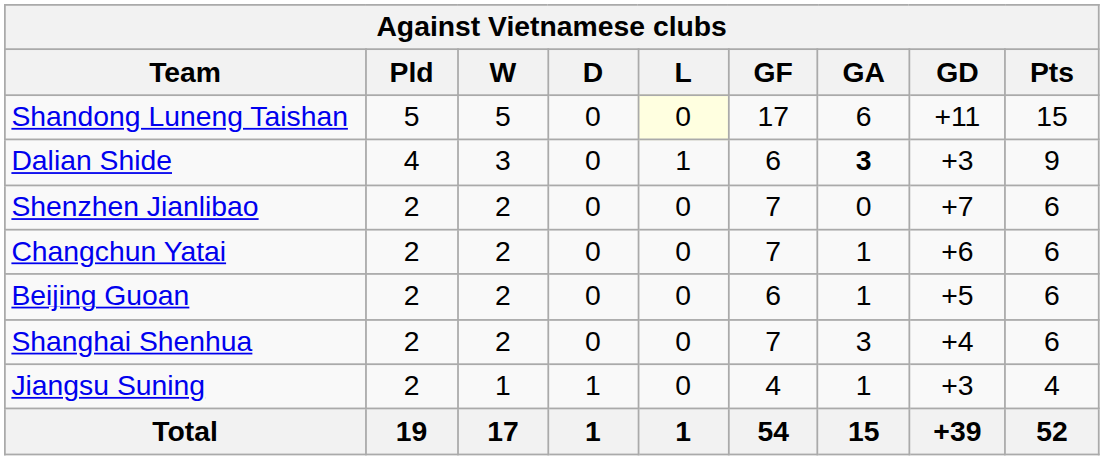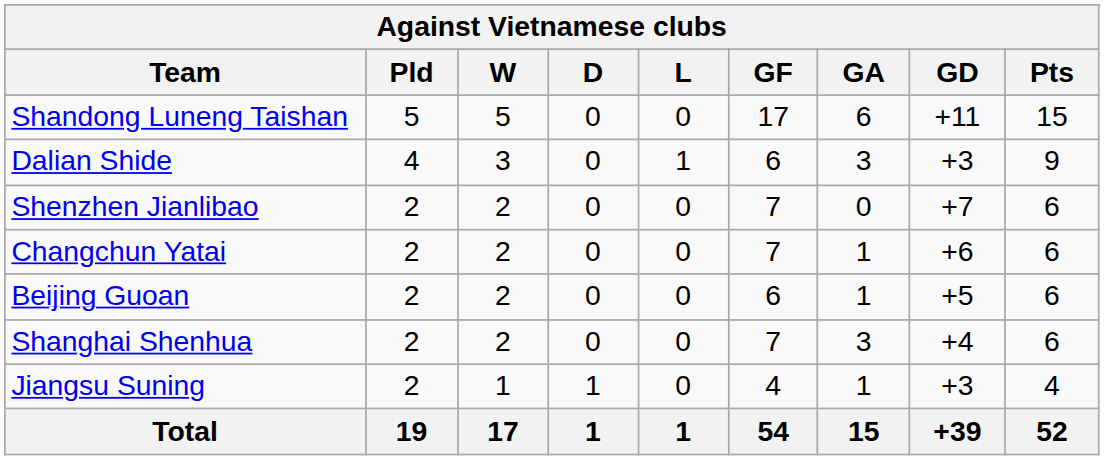(683, 116) lightyellow background -> (683, 116) no background
(864, 161) bold -> (864, 161) normal
